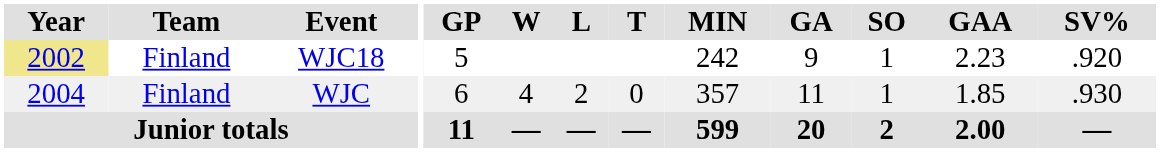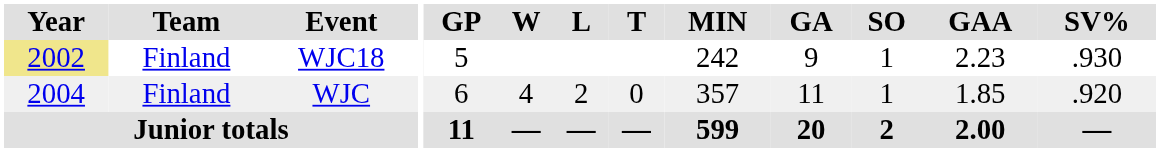(1097, 57) .920 -> (1097, 57) .930
(1097, 93) .930 -> (1097, 93) .920
